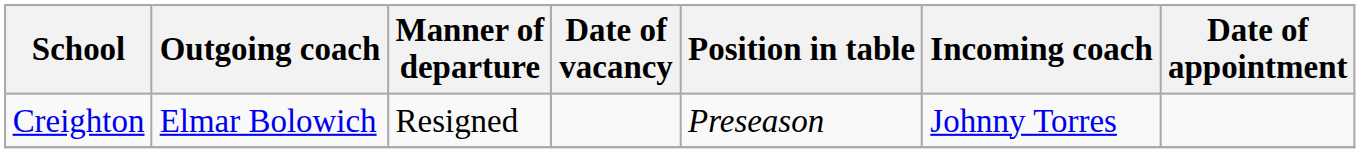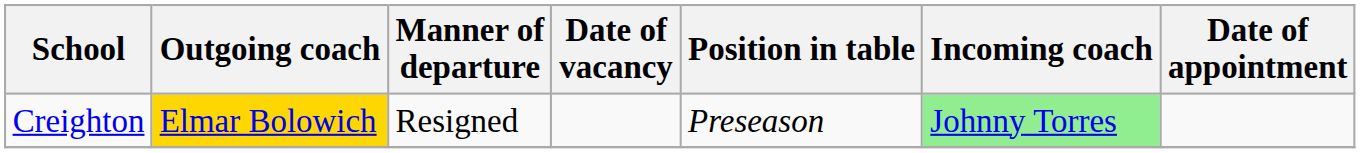(268, 119) no background -> (268, 119) gold background
(1024, 119) no background -> (1024, 119) lightgreen background
